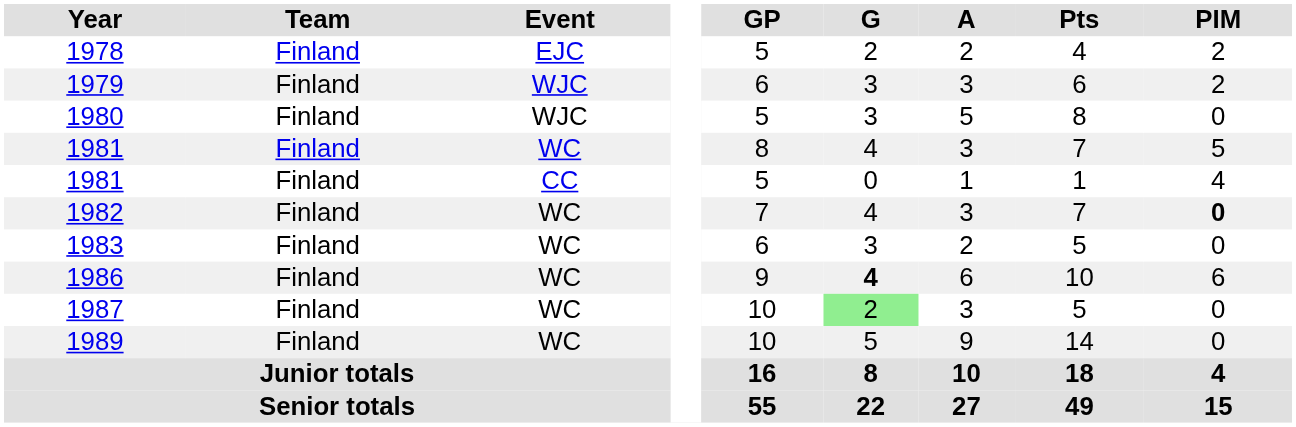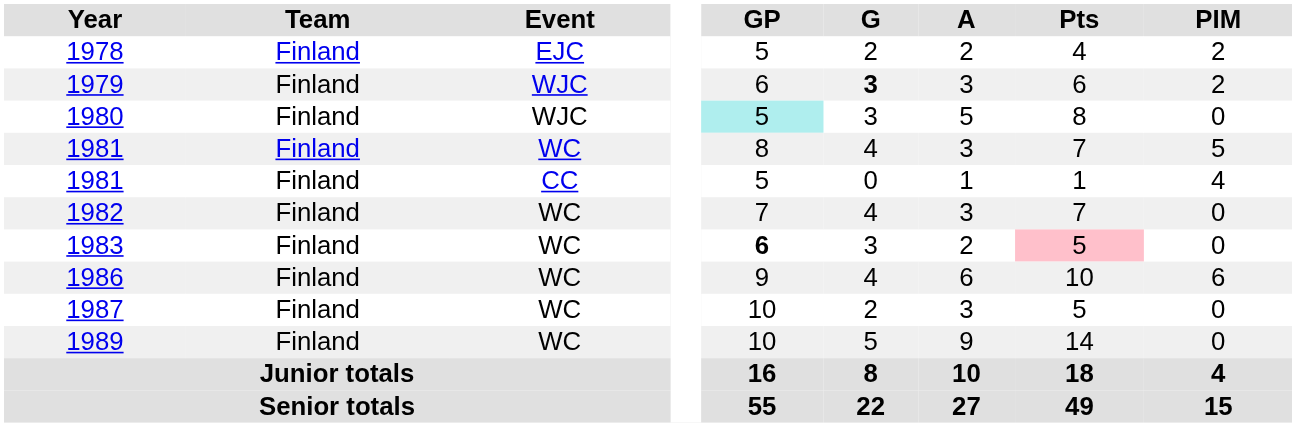(871, 84) normal -> (871, 84) bold
(762, 116) no background -> (762, 116) paleturquoise background
(1218, 212) bold -> (1218, 212) normal
(762, 245) normal -> (762, 245) bold
(1079, 245) no background -> (1079, 245) pink background
(871, 277) bold -> (871, 277) normal
(871, 309) lightgreen background -> (871, 309) no background
